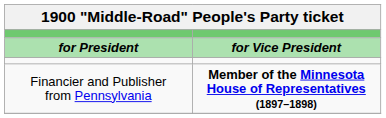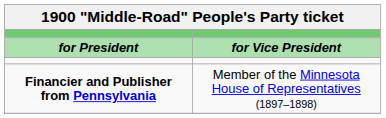(98, 89) normal -> (98, 89) bold
(286, 89) bold -> (286, 89) normal
